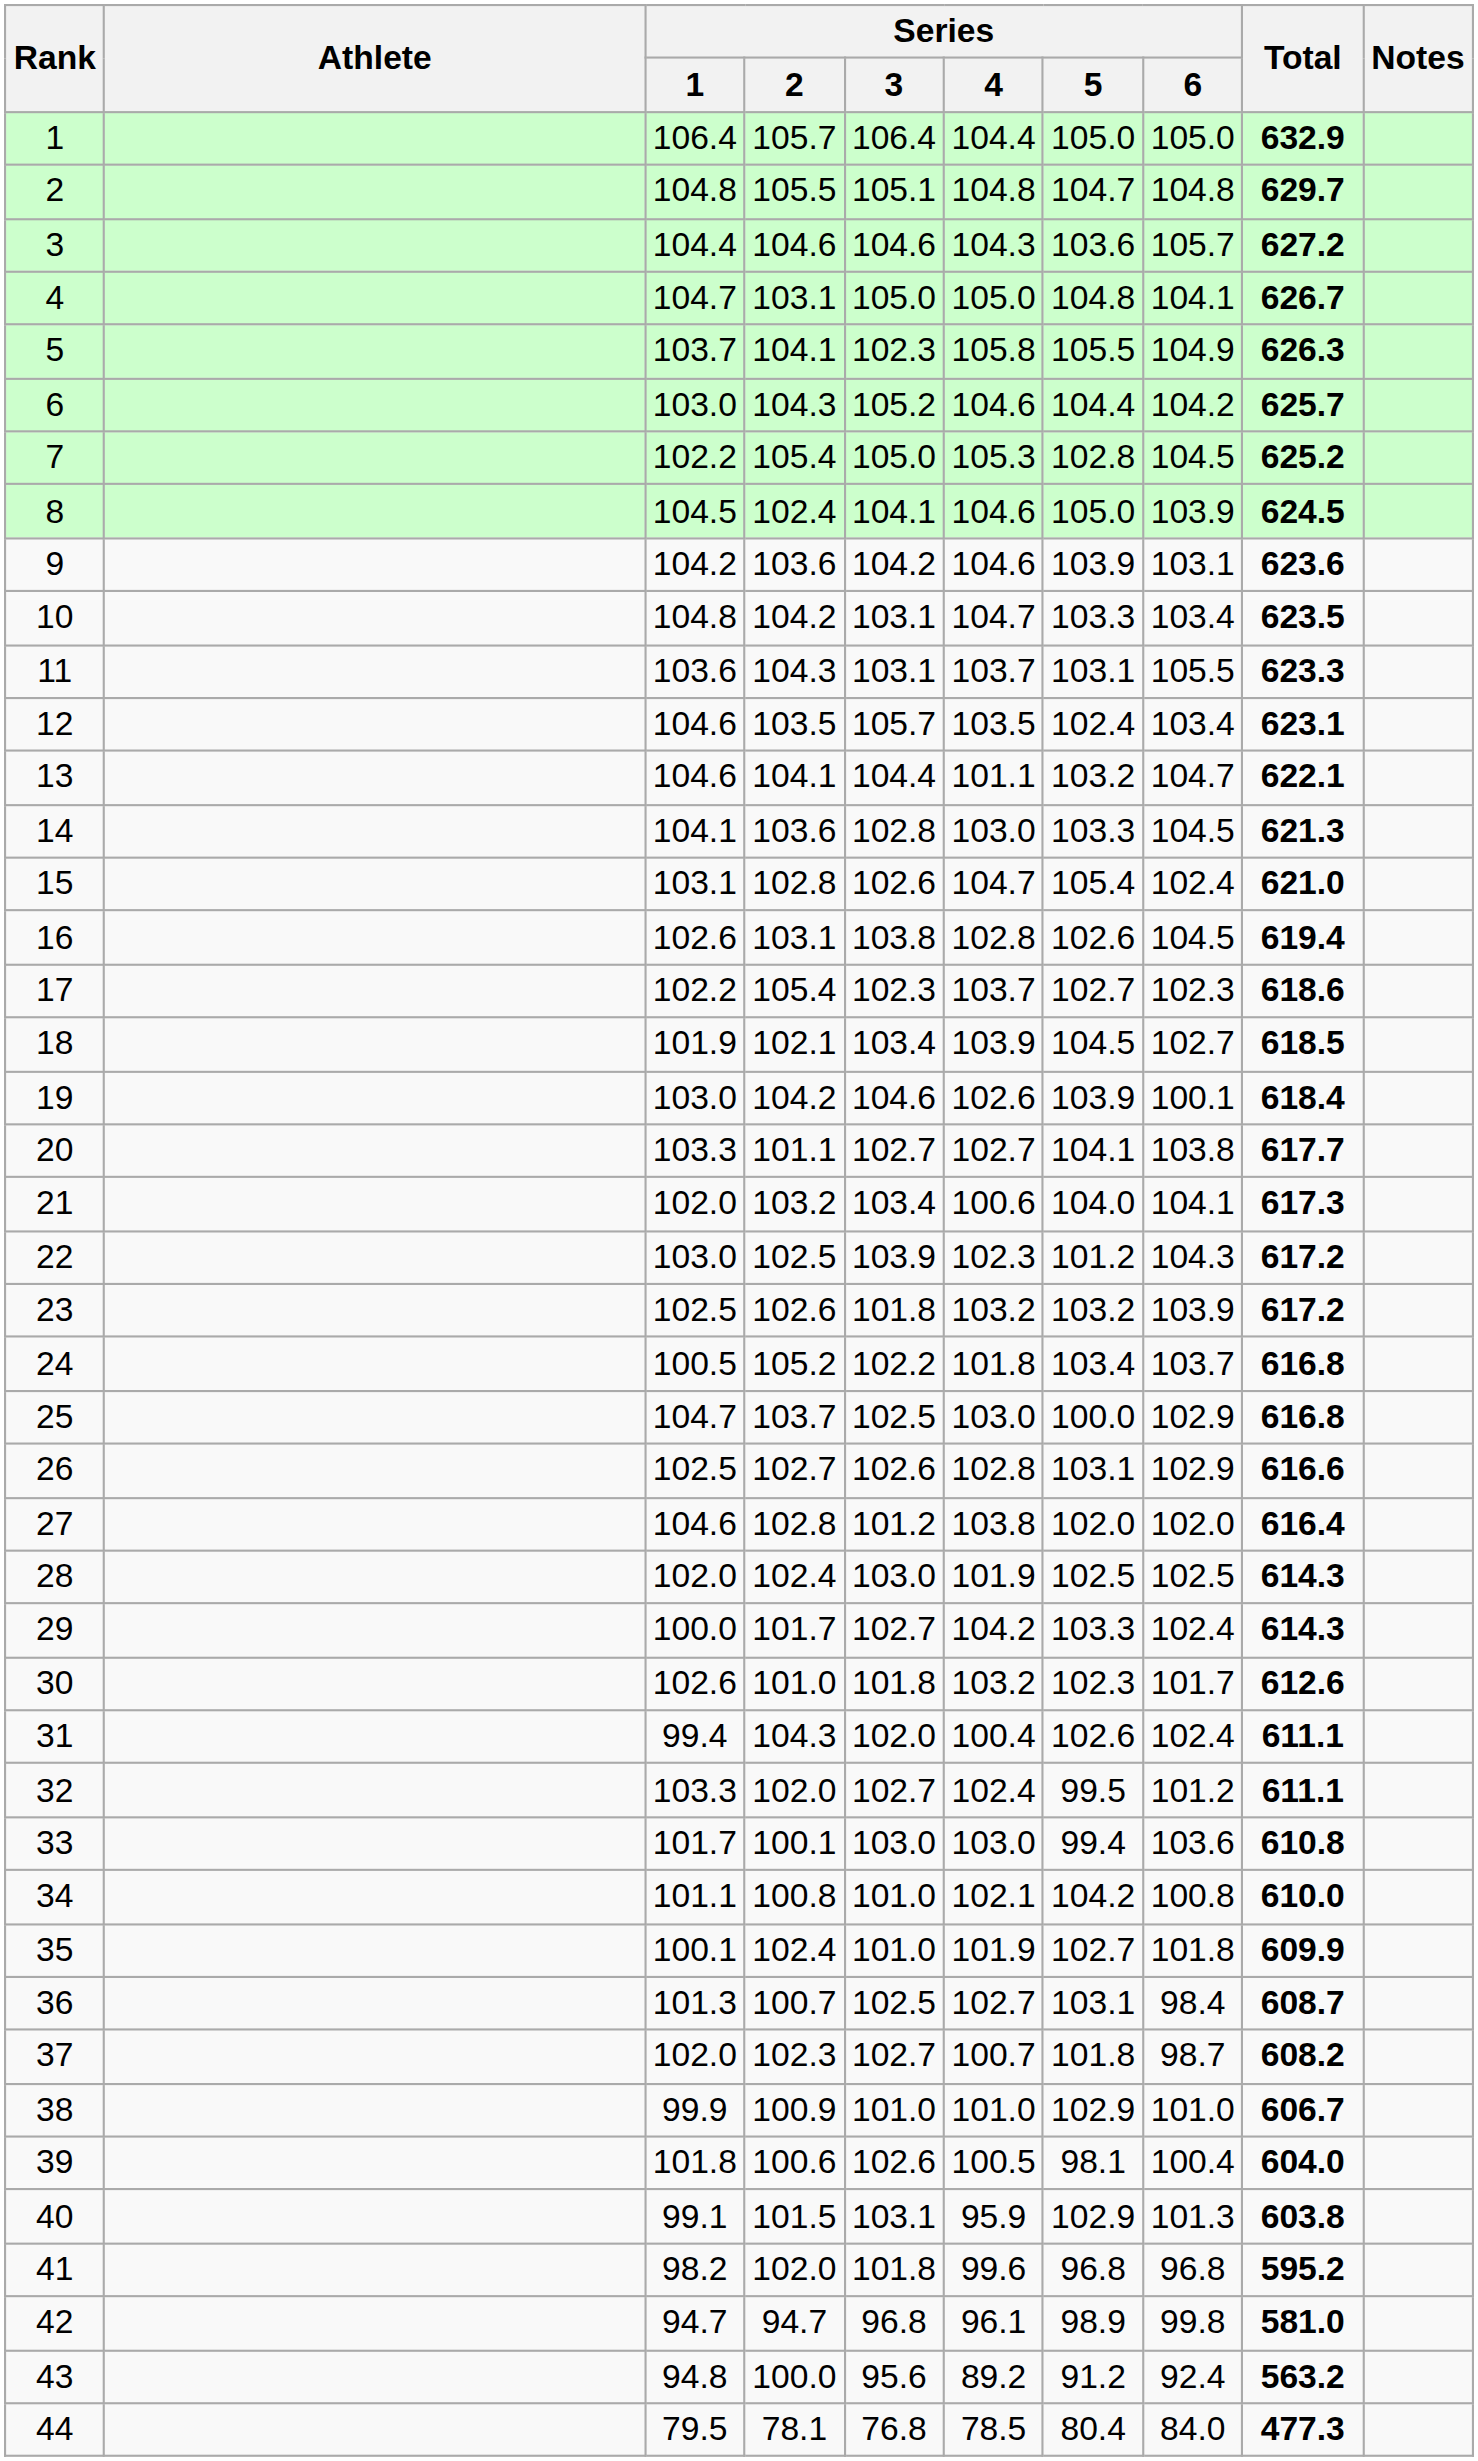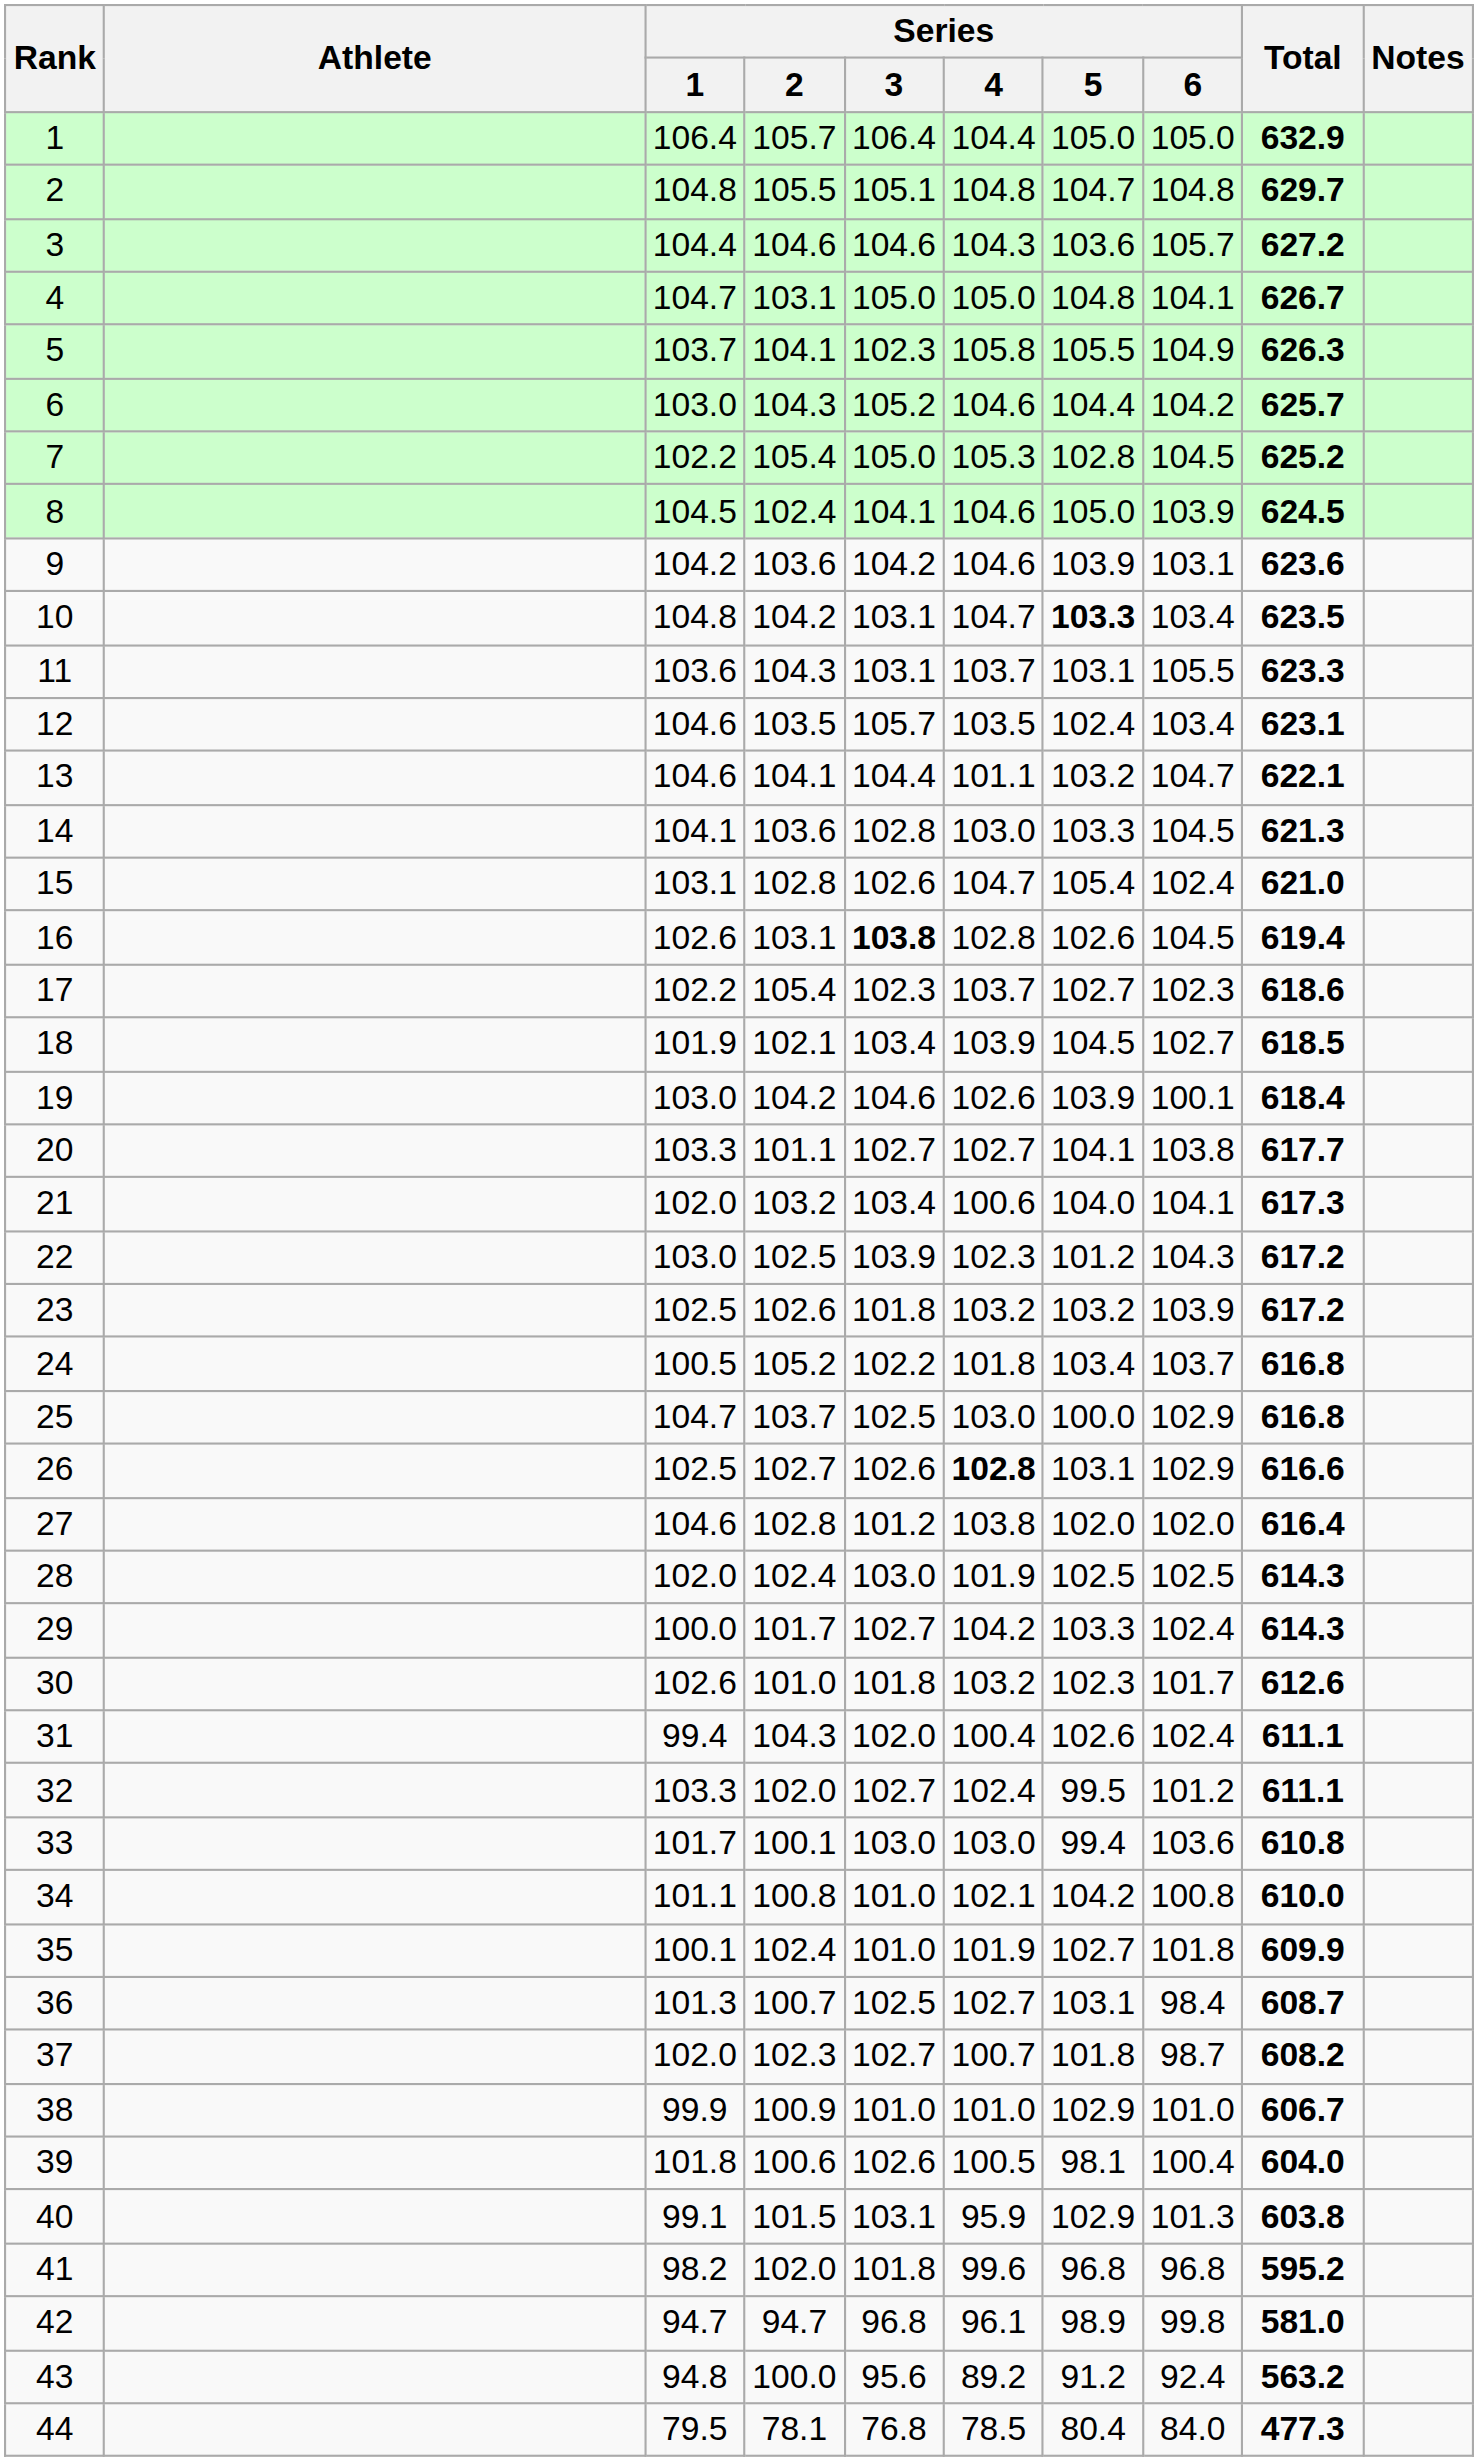(1093, 617) normal -> (1093, 617) bold
(894, 937) normal -> (894, 937) bold
(994, 1469) normal -> (994, 1469) bold
